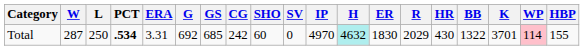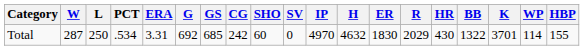(125, 34) bold -> (125, 34) normal
(353, 34) paleturquoise background -> (353, 34) no background
(532, 34) pink background -> (532, 34) no background
